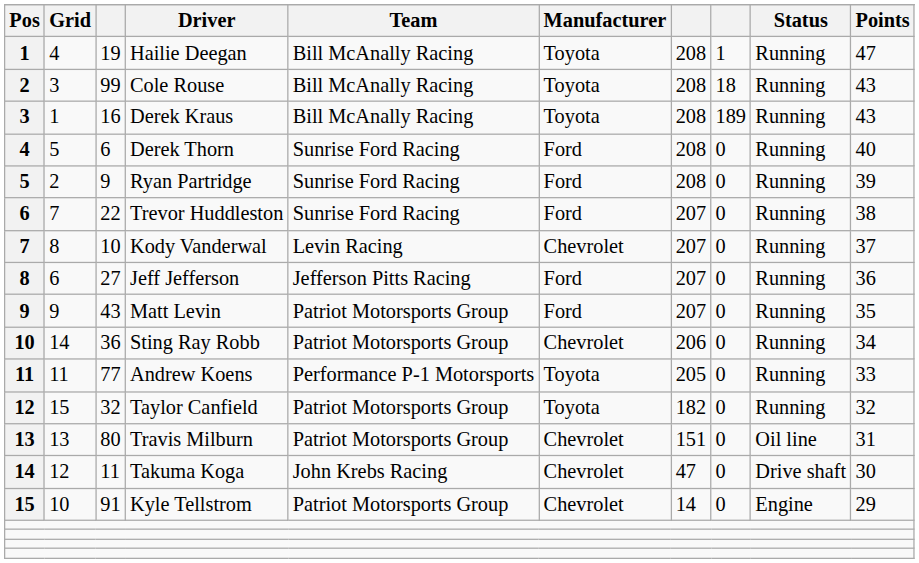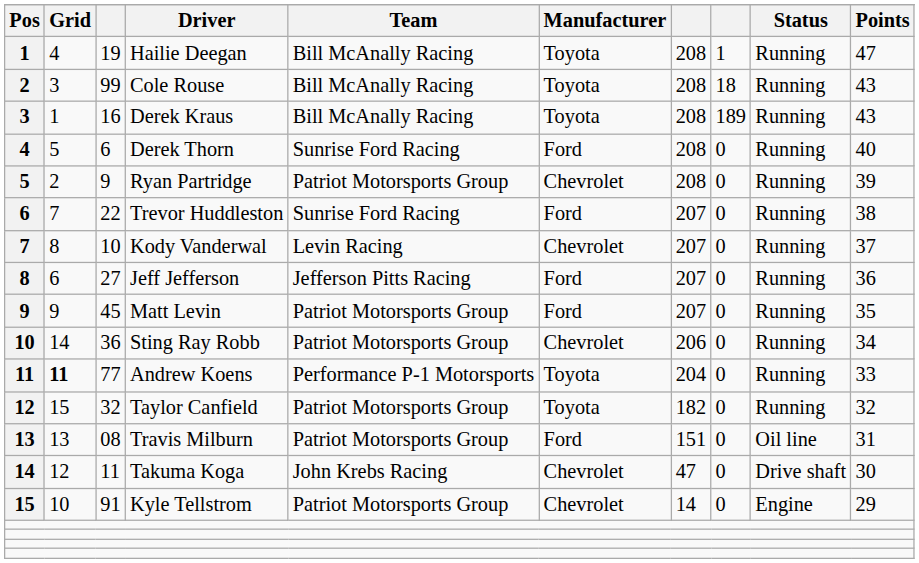(376, 181) Sunrise Ford Racing -> (401, 181) Patriot Motorsports Group
(563, 181) Ford -> (584, 181) Chevrolet
(110, 310) 43 -> (110, 310) 45
(59, 375) normal -> (59, 375) bold
(691, 375) 205 -> (691, 375) 204
(110, 439) 80 -> (110, 439) 08
(584, 439) Chevrolet -> (563, 439) Ford
